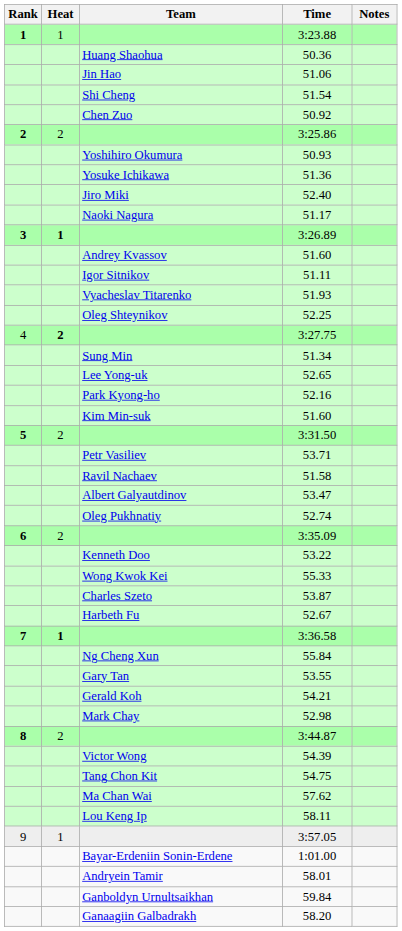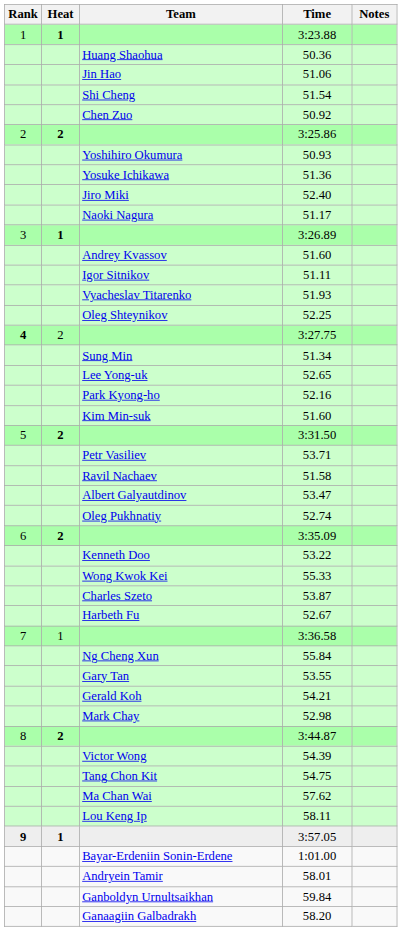(23, 34) bold -> (23, 34) normal
(61, 34) normal -> (61, 34) bold
(23, 134) bold -> (23, 134) normal
(61, 134) normal -> (61, 134) bold
(23, 235) bold -> (23, 235) normal
(23, 335) normal -> (23, 335) bold
(61, 335) bold -> (61, 335) normal
(23, 435) bold -> (23, 435) normal
(61, 435) normal -> (61, 435) bold
(23, 535) bold -> (23, 535) normal
(61, 535) normal -> (61, 535) bold
(23, 635) bold -> (23, 635) normal
(61, 635) bold -> (61, 635) normal
(23, 736) bold -> (23, 736) normal
(61, 736) normal -> (61, 736) bold
(23, 836) normal -> (23, 836) bold
(61, 836) normal -> (61, 836) bold
